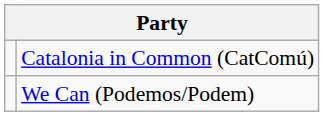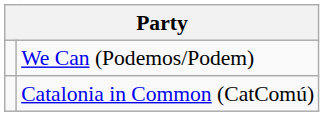rows swapped: (168, 58) <-> (138, 93)
